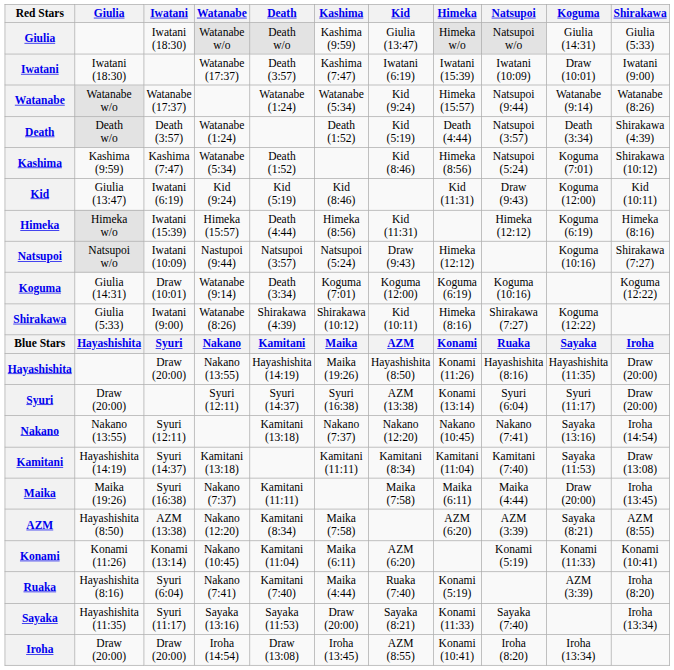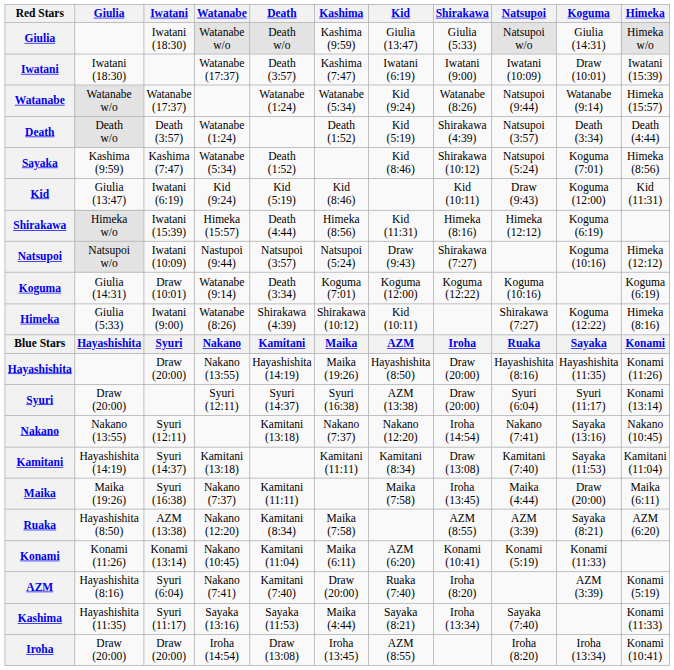columns swapped: (457, 13) <-> (640, 13)
(40, 163) Kashima -> (40, 163) Sayaka
(40, 225) Himeka -> (40, 225) Shirakawa
(40, 319) Shirakawa -> (40, 319) Himeka
(40, 525) AZM -> (40, 525) Ruaka
(40, 587) Ruaka -> (40, 587) AZM
(341, 587) Maika (4:44) -> (341, 587) Draw (20:00)
(40, 618) Sayaka -> (40, 618) Kashima
(341, 618) Draw (20:00) -> (341, 618) Maika (4:44)
